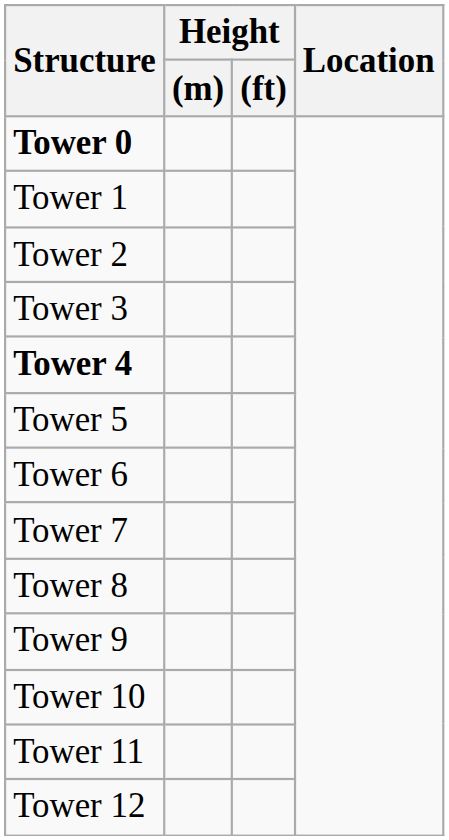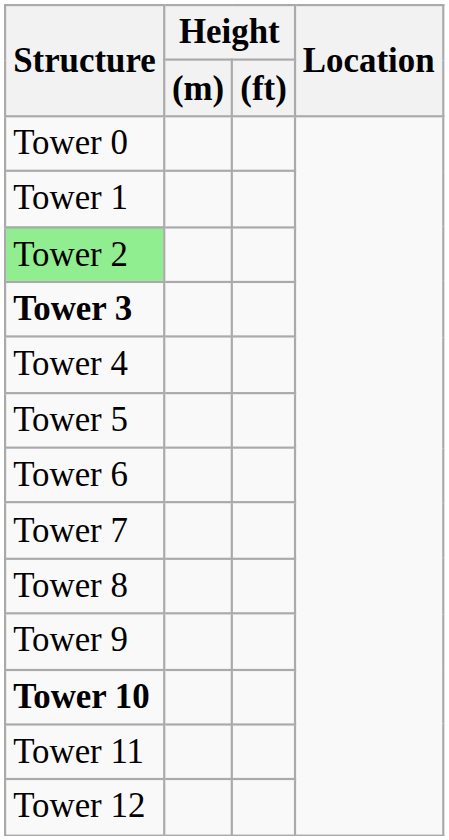(73, 142) bold -> (71, 142) normal
(71, 253) no background -> (71, 253) lightgreen background
(71, 308) normal -> (73, 308) bold
(73, 364) bold -> (71, 364) normal
(79, 695) normal -> (81, 695) bold
